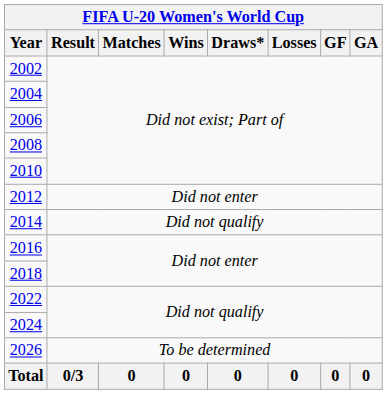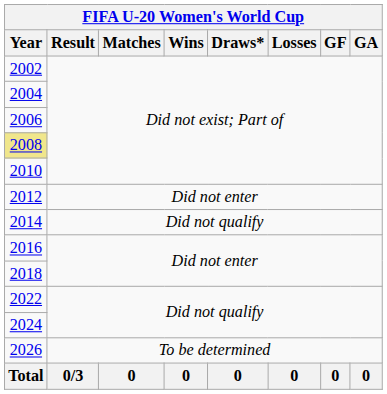(26, 145) no background -> (26, 145) khaki background
